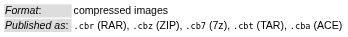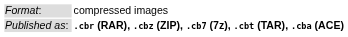(208, 25) normal -> (209, 25) bold
